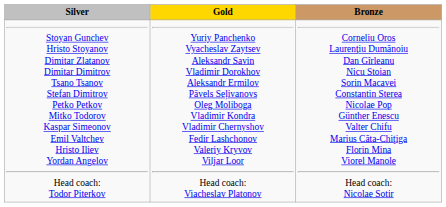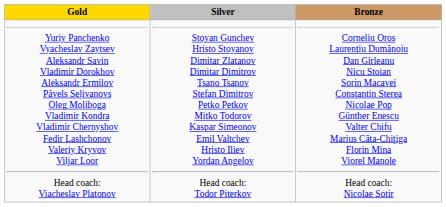columns swapped: (223, 12) <-> (77, 12)
